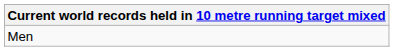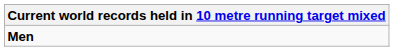(20, 36) normal -> (21, 36) bold
